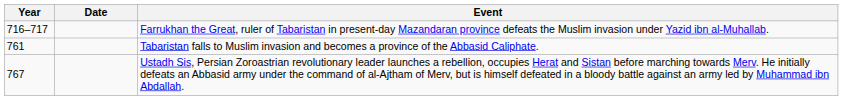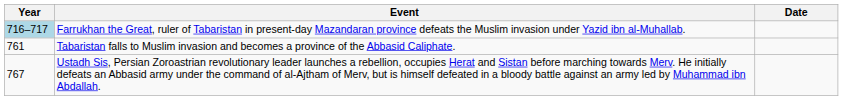columns swapped: (96, 12) <-> (488, 12)
(27, 29) no background -> (27, 29) lightblue background
